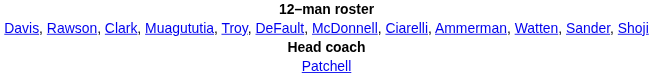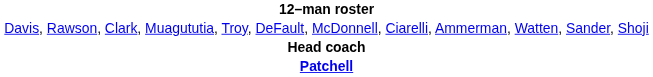(327, 66) normal -> (327, 66) bold
